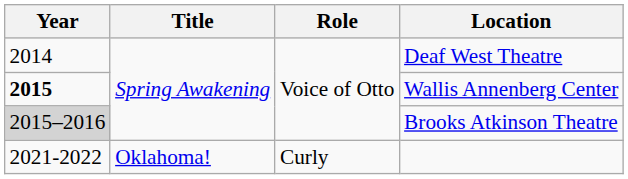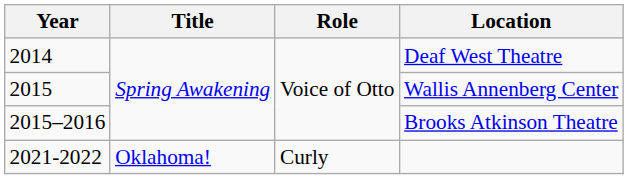(31, 88) bold -> (31, 88) normal
(57, 122) lightgrey background -> (57, 122) no background
